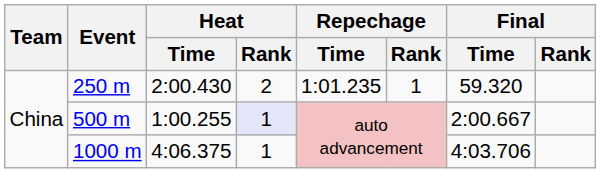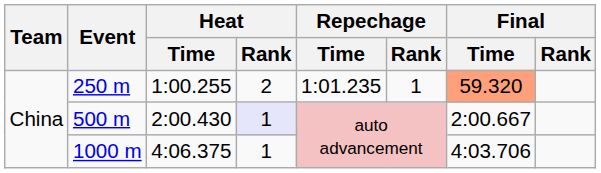(191, 86) 2:00.430 -> (191, 86) 1:00.255
(491, 86) no background -> (491, 86) lightsalmon background
(191, 119) 1:00.255 -> (191, 119) 2:00.430
